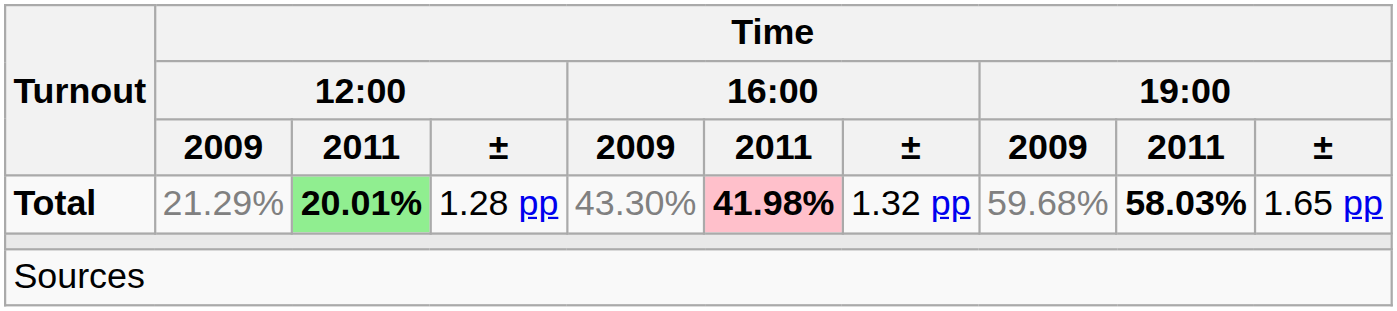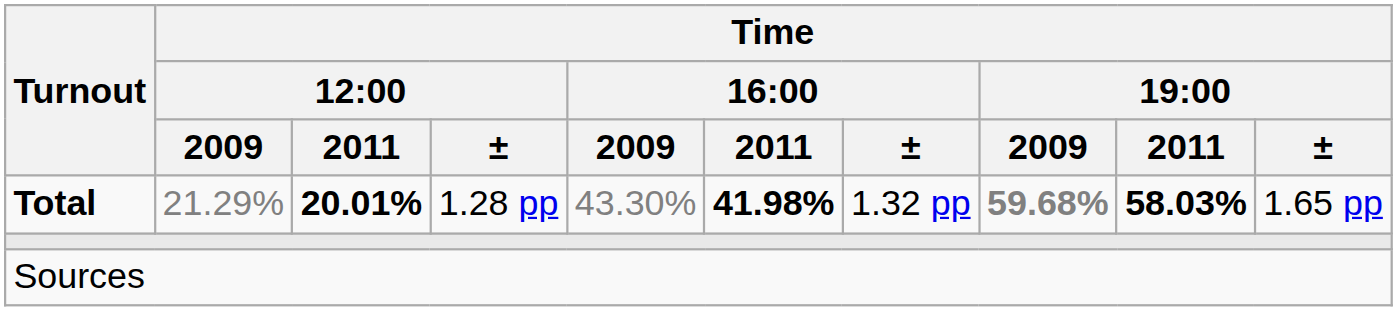(361, 203) lightgreen background -> (361, 203) no background
(774, 203) pink background -> (774, 203) no background
(1048, 203) normal -> (1048, 203) bold
